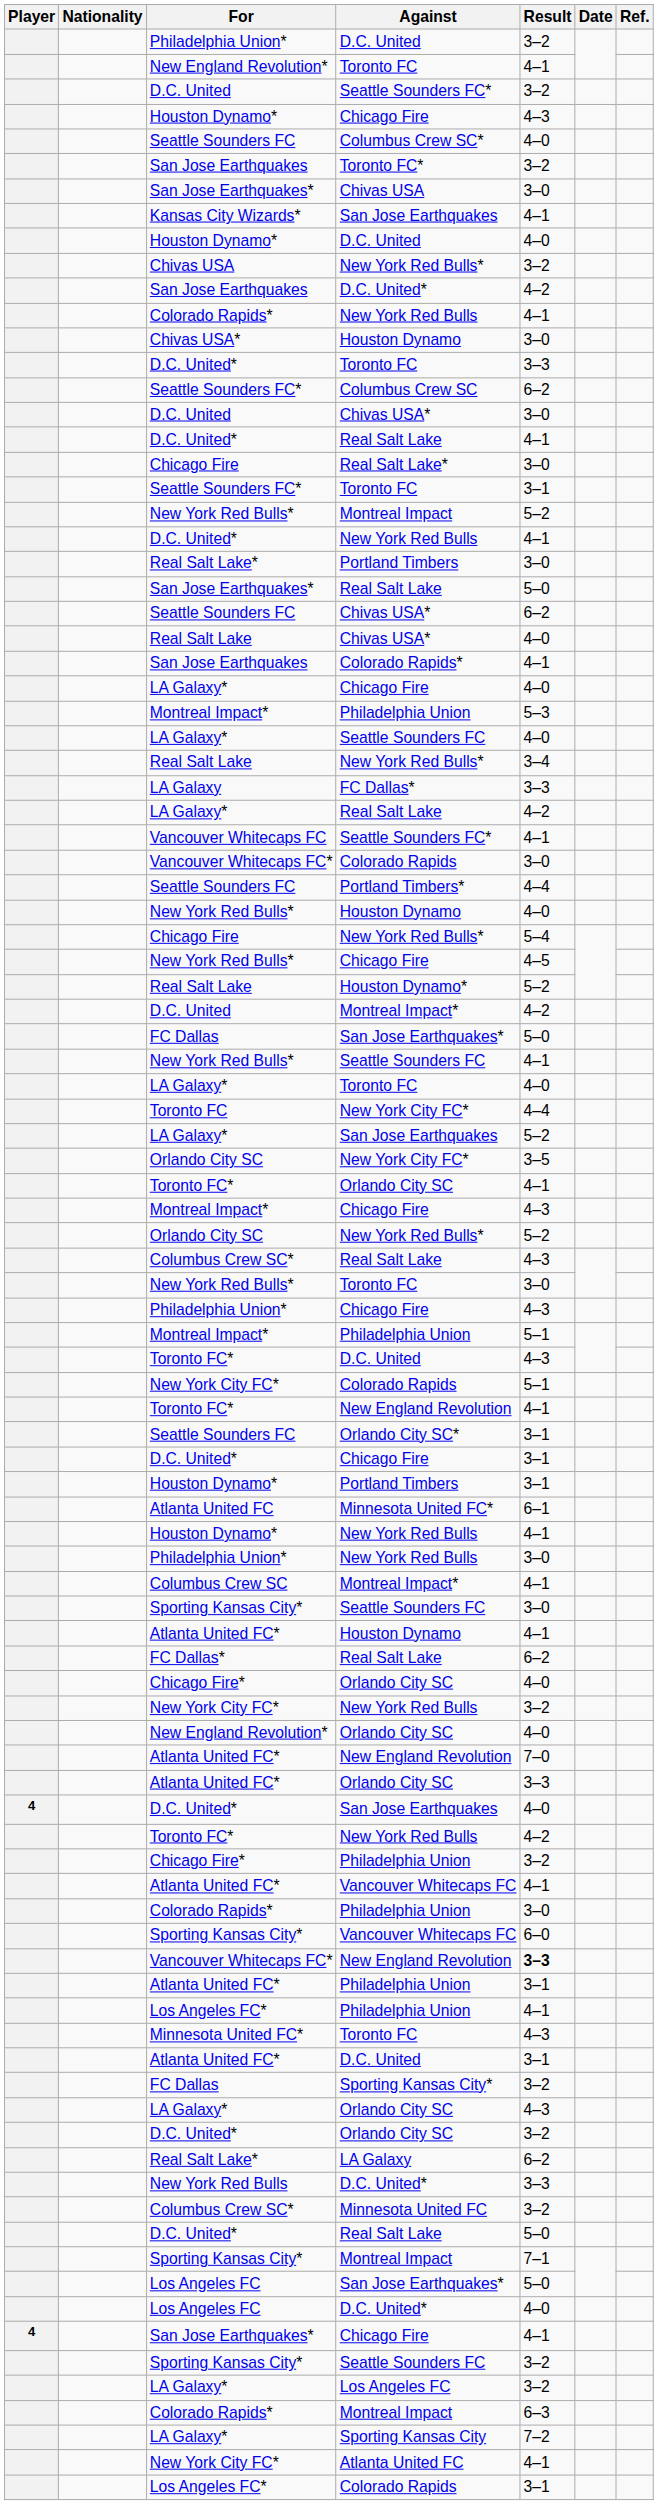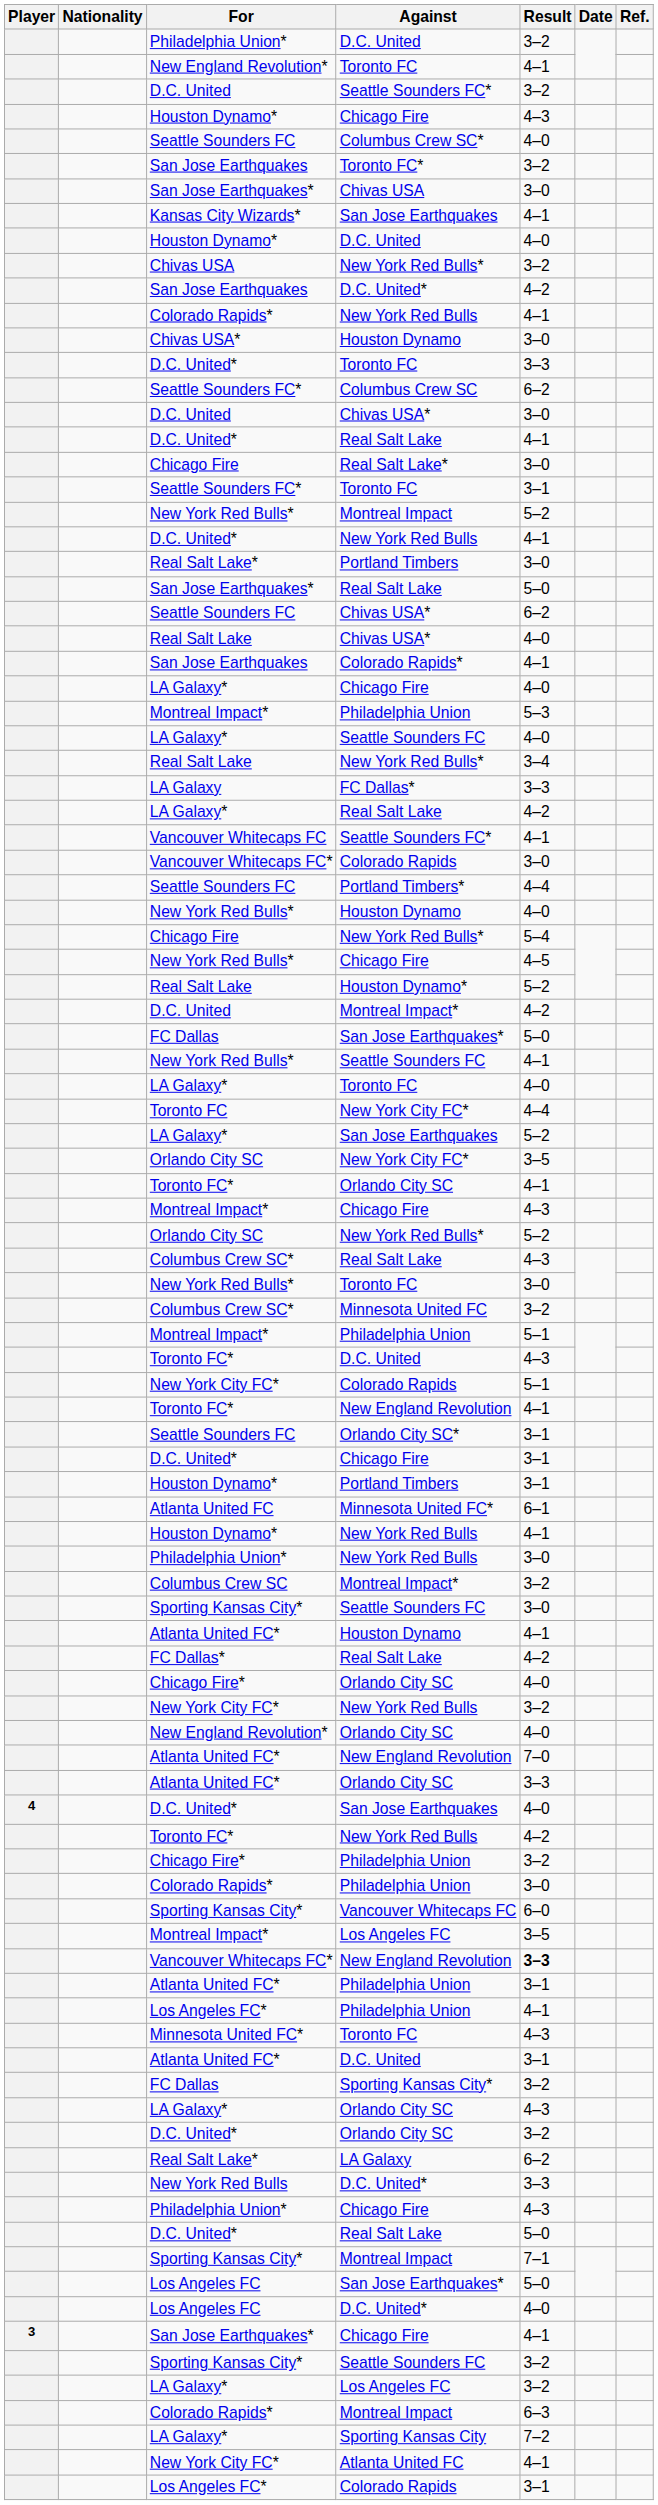rows swapped: (218, 1310) <-> (222, 2209)
(537, 1583) 4–1 -> (537, 1583) 3–2
(537, 1658) 6–2 -> (537, 1658) 4–2
- row: (215, 1886)
+ row: (209, 1935)
(32, 2332) 4 -> (32, 2332) 3
